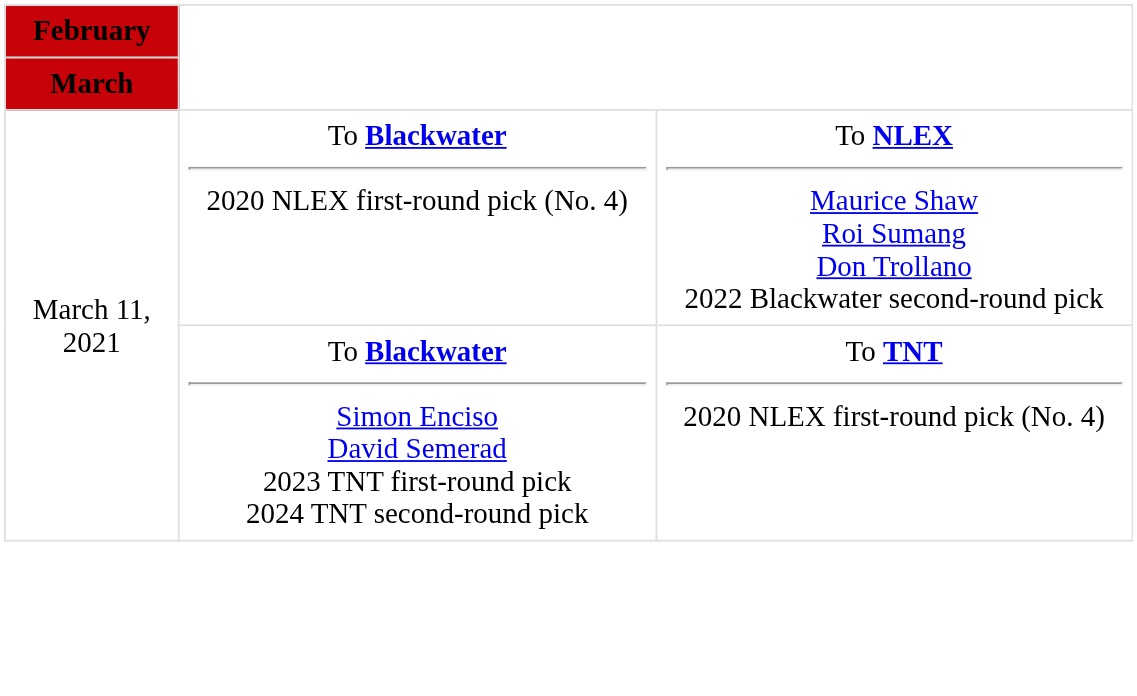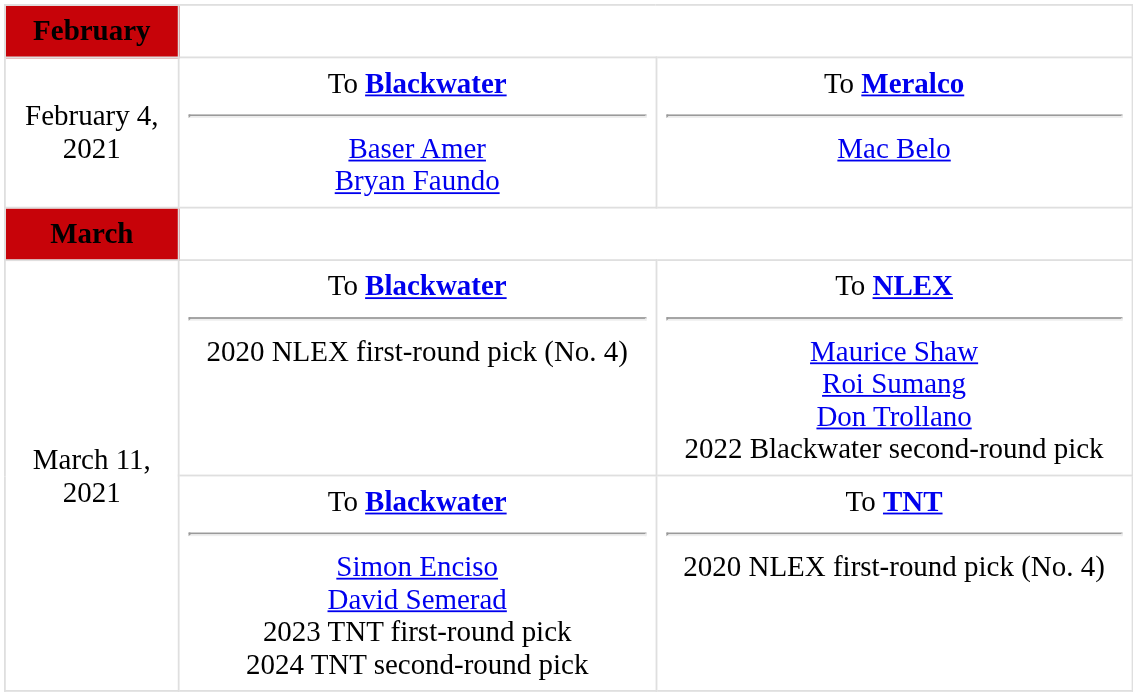+ row: (417, 132)
